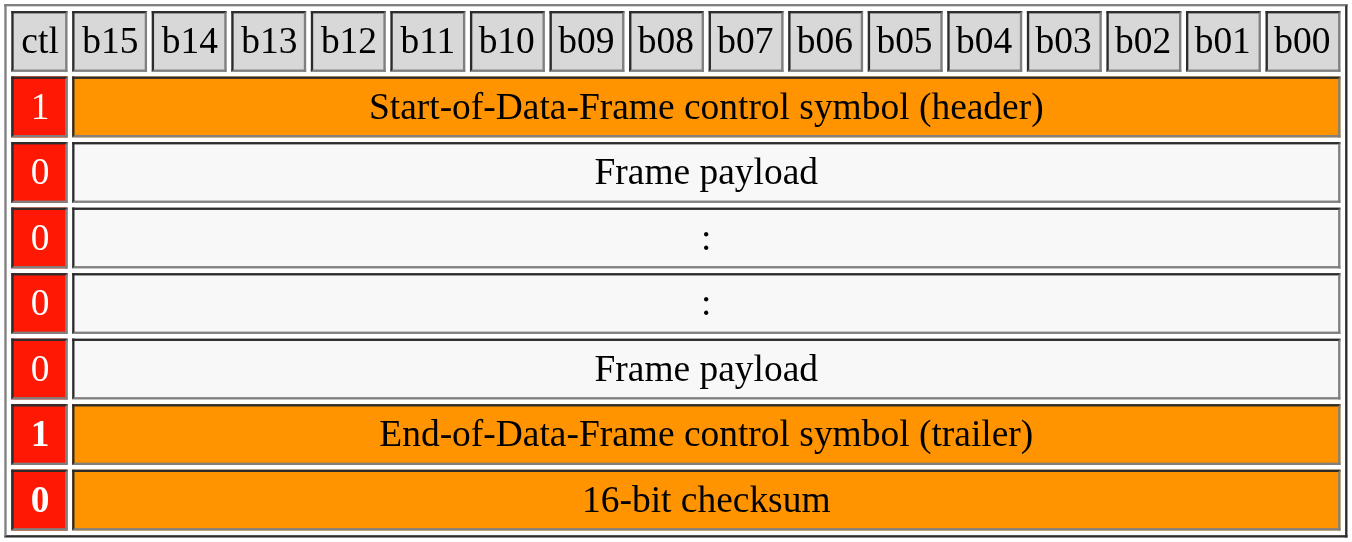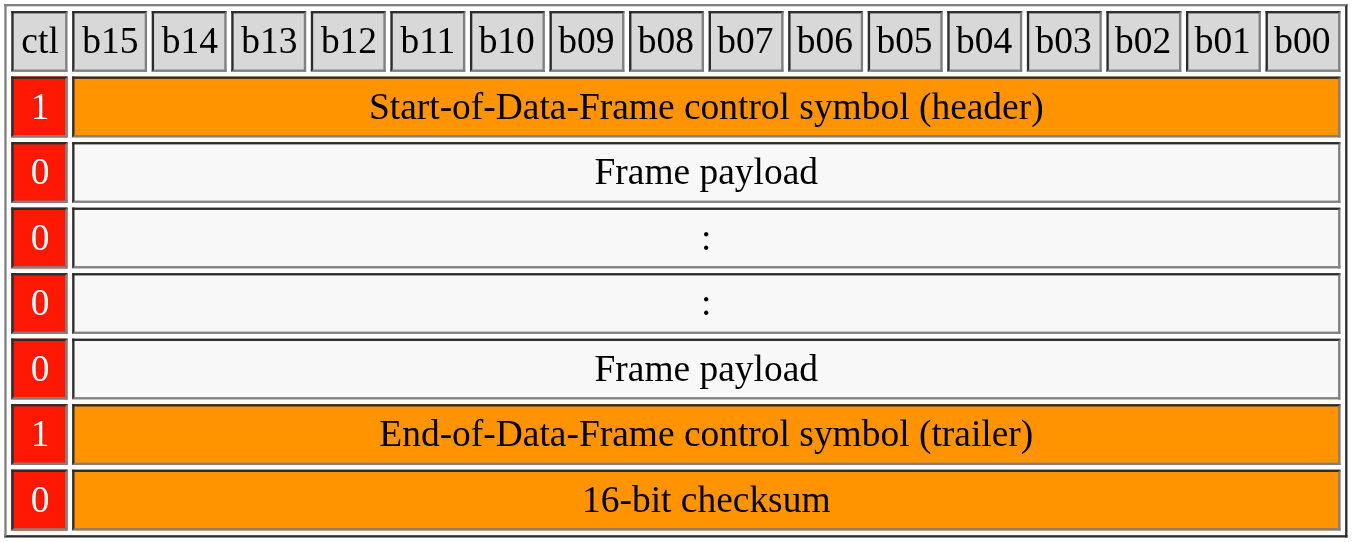(40, 433) bold -> (40, 433) normal
(40, 499) bold -> (40, 499) normal
